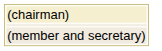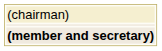(76, 35) normal -> (81, 35) bold
